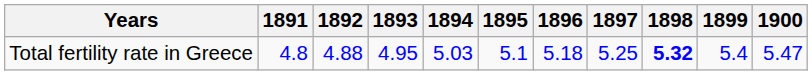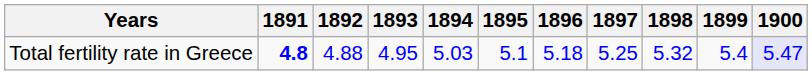(294, 53) normal -> (294, 53) bold
(673, 53) bold -> (673, 53) normal
(783, 53) no background -> (783, 53) lavender background
